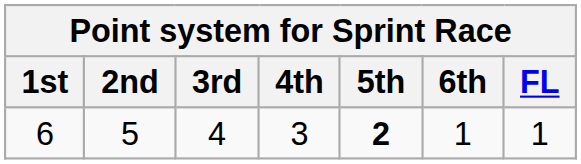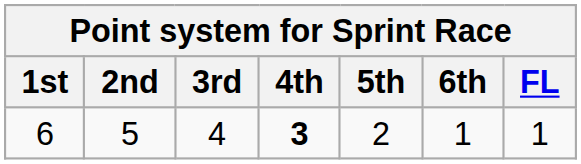(300, 133) normal -> (300, 133) bold
(381, 133) bold -> (381, 133) normal
